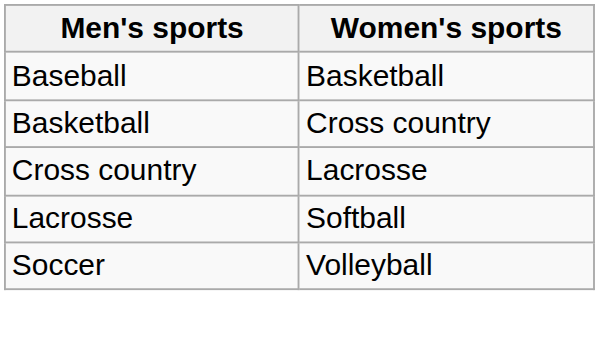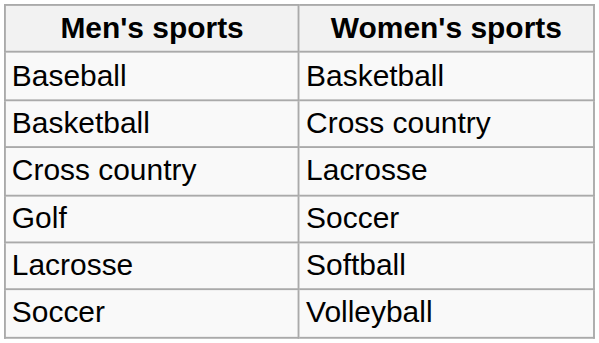+ row: (39, 218)
